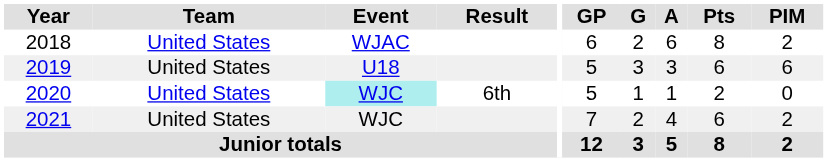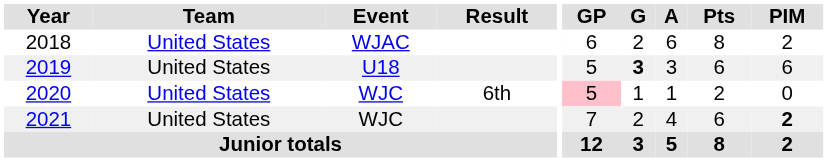(638, 67) normal -> (638, 67) bold
(381, 93) paleturquoise background -> (381, 93) no background
(592, 93) no background -> (592, 93) pink background
(787, 119) normal -> (787, 119) bold
